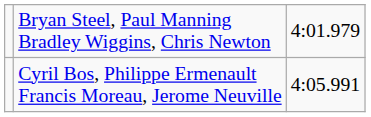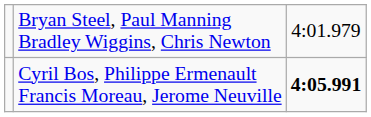(325, 84) normal -> (326, 84) bold
